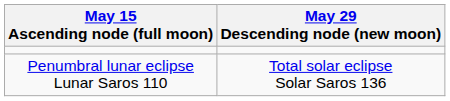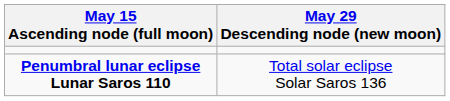(111, 74) normal -> (111, 74) bold
